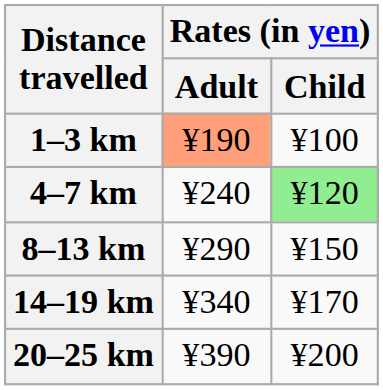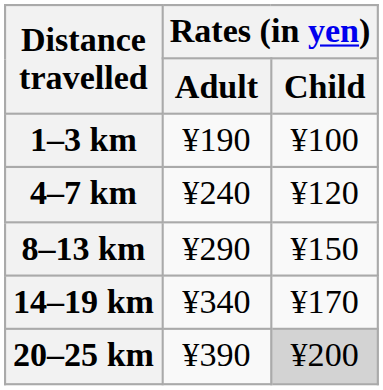(216, 139) lightsalmon background -> (216, 139) no background
(325, 193) lightgreen background -> (325, 193) no background
(325, 355) no background -> (325, 355) lightgrey background
